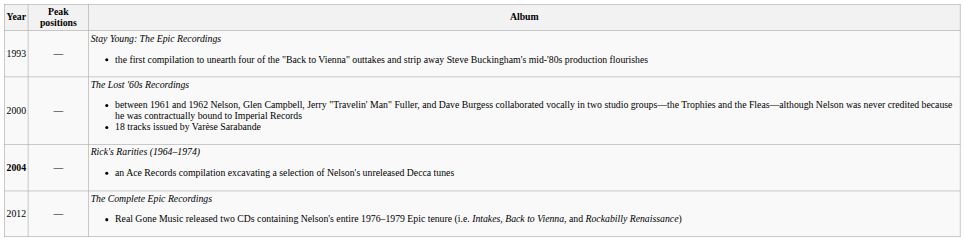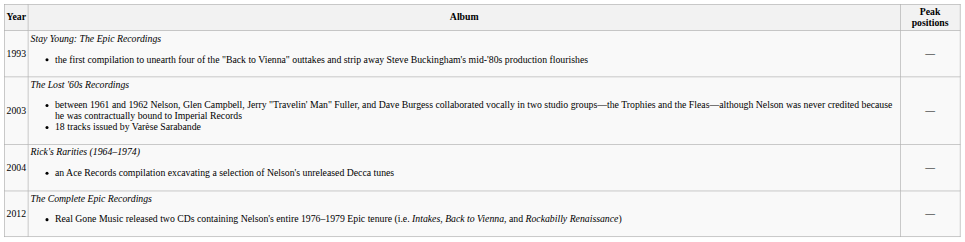columns swapped: (524, 17) <-> (58, 17)
(16, 110) 2000 -> (16, 110) 2003
(16, 167) bold -> (16, 167) normal
